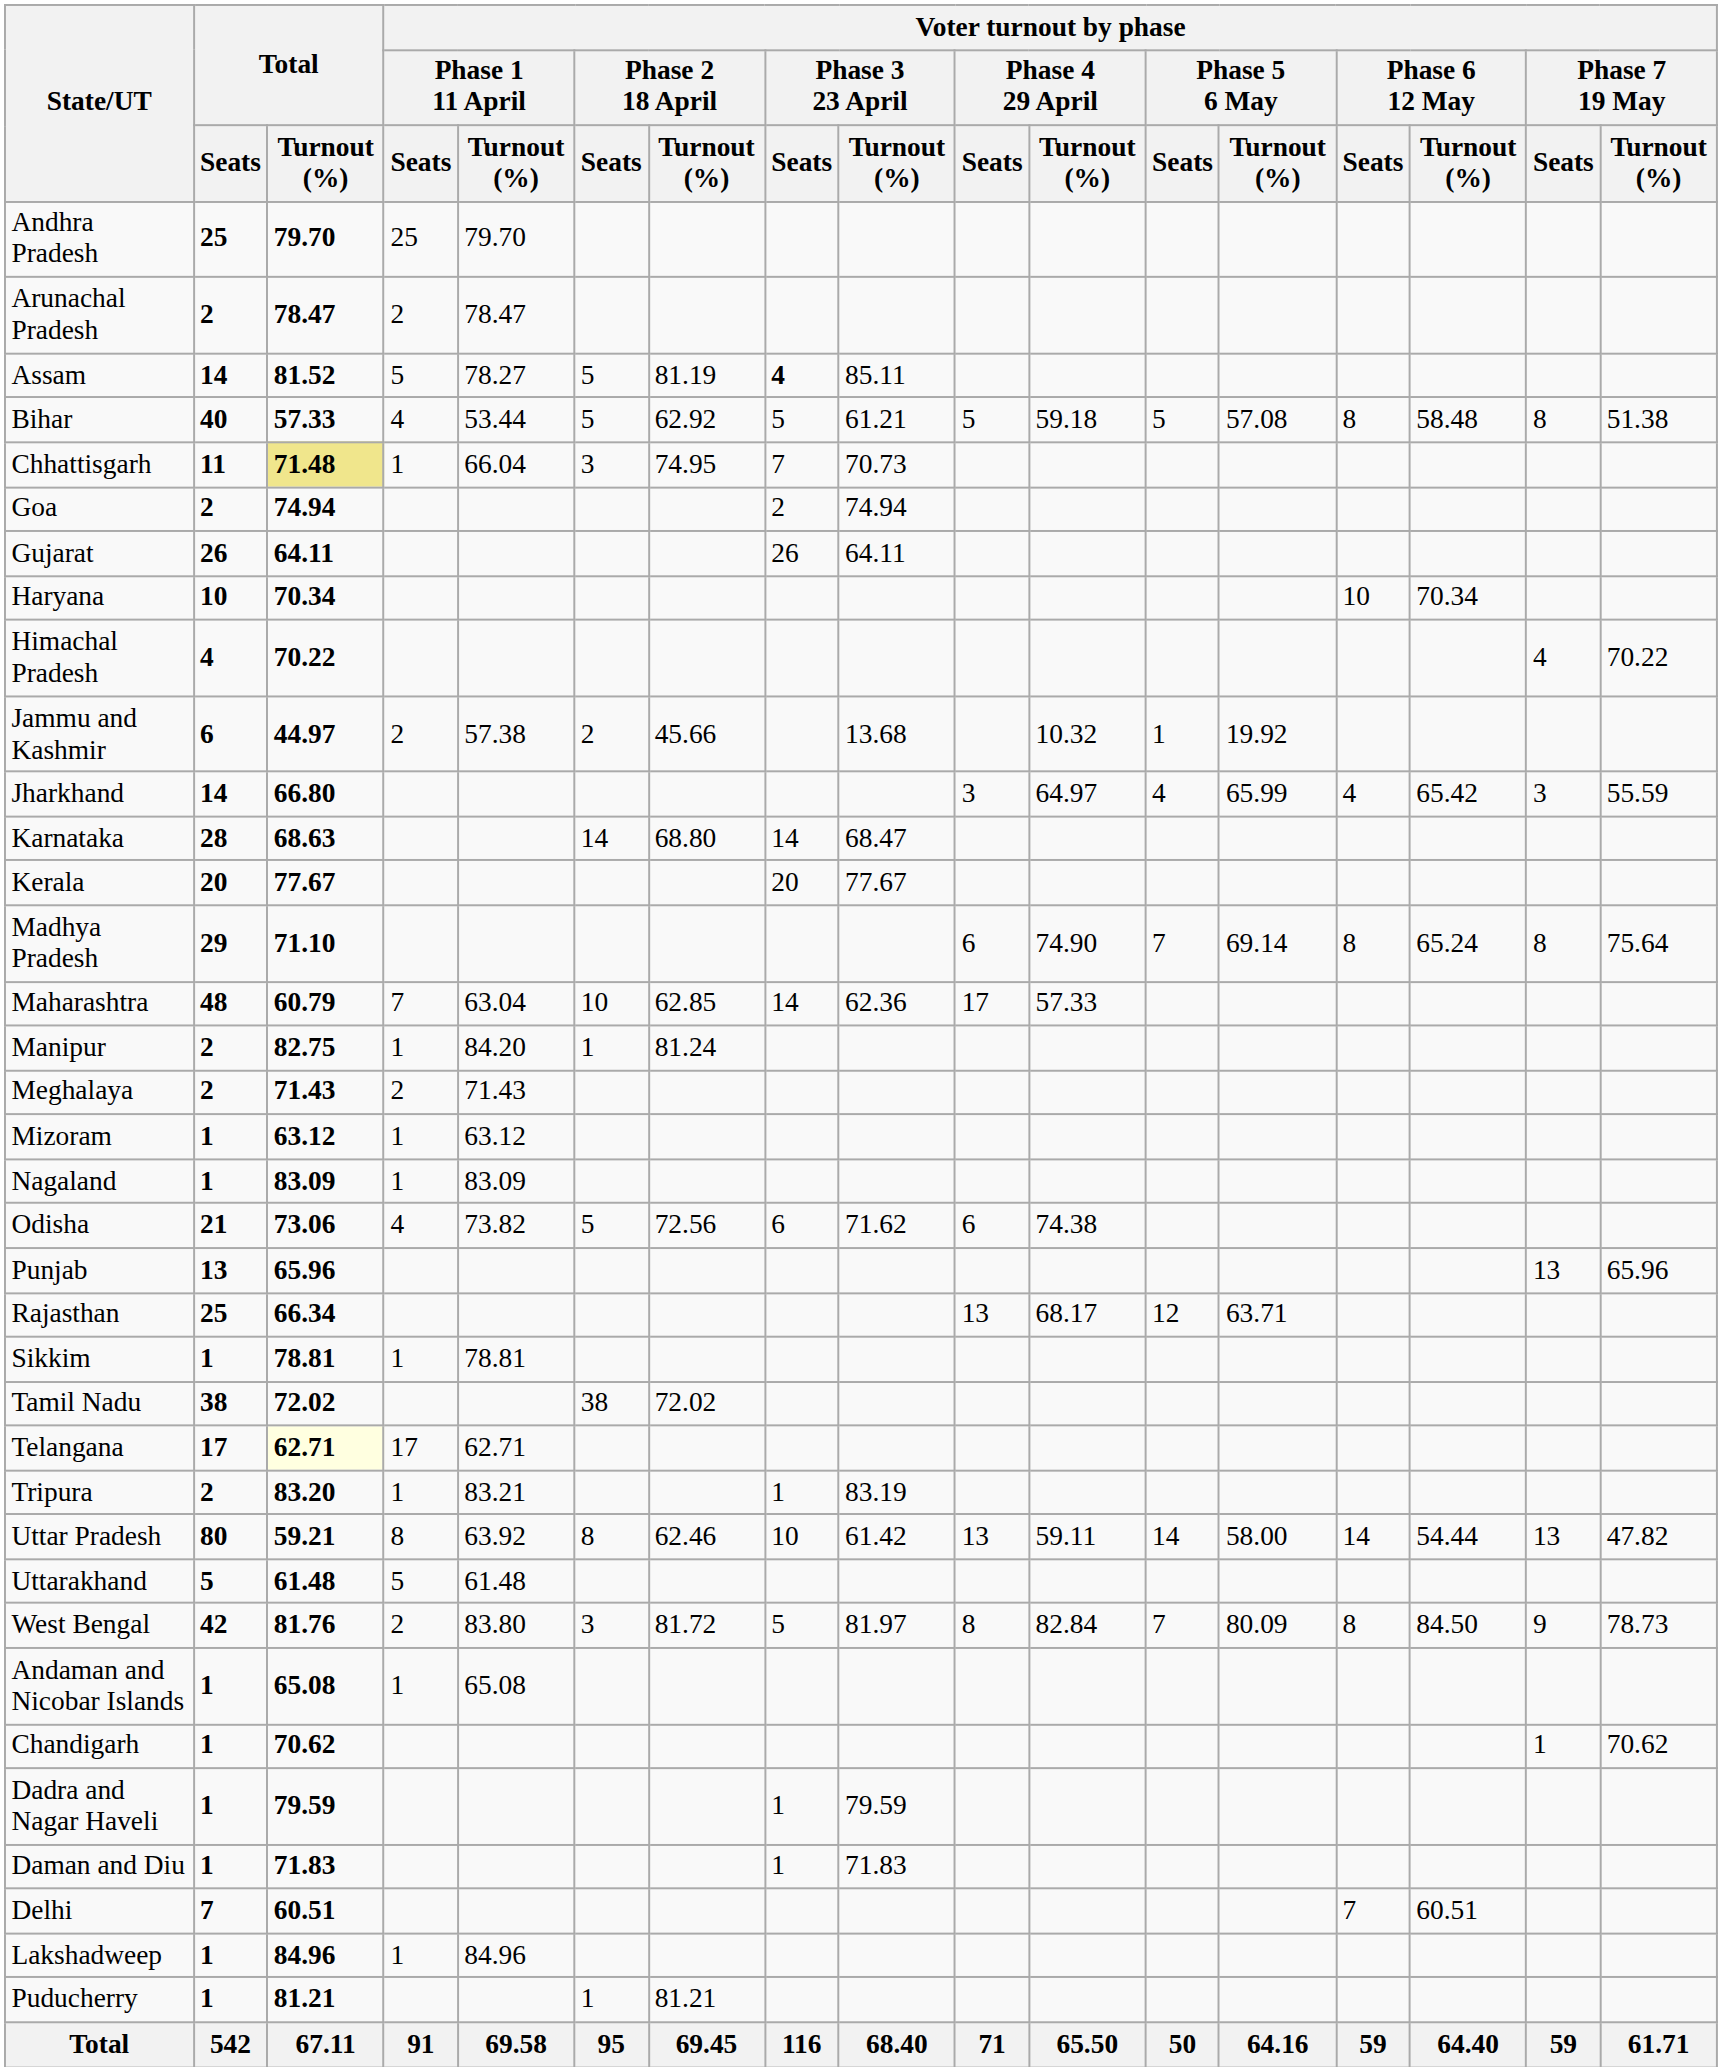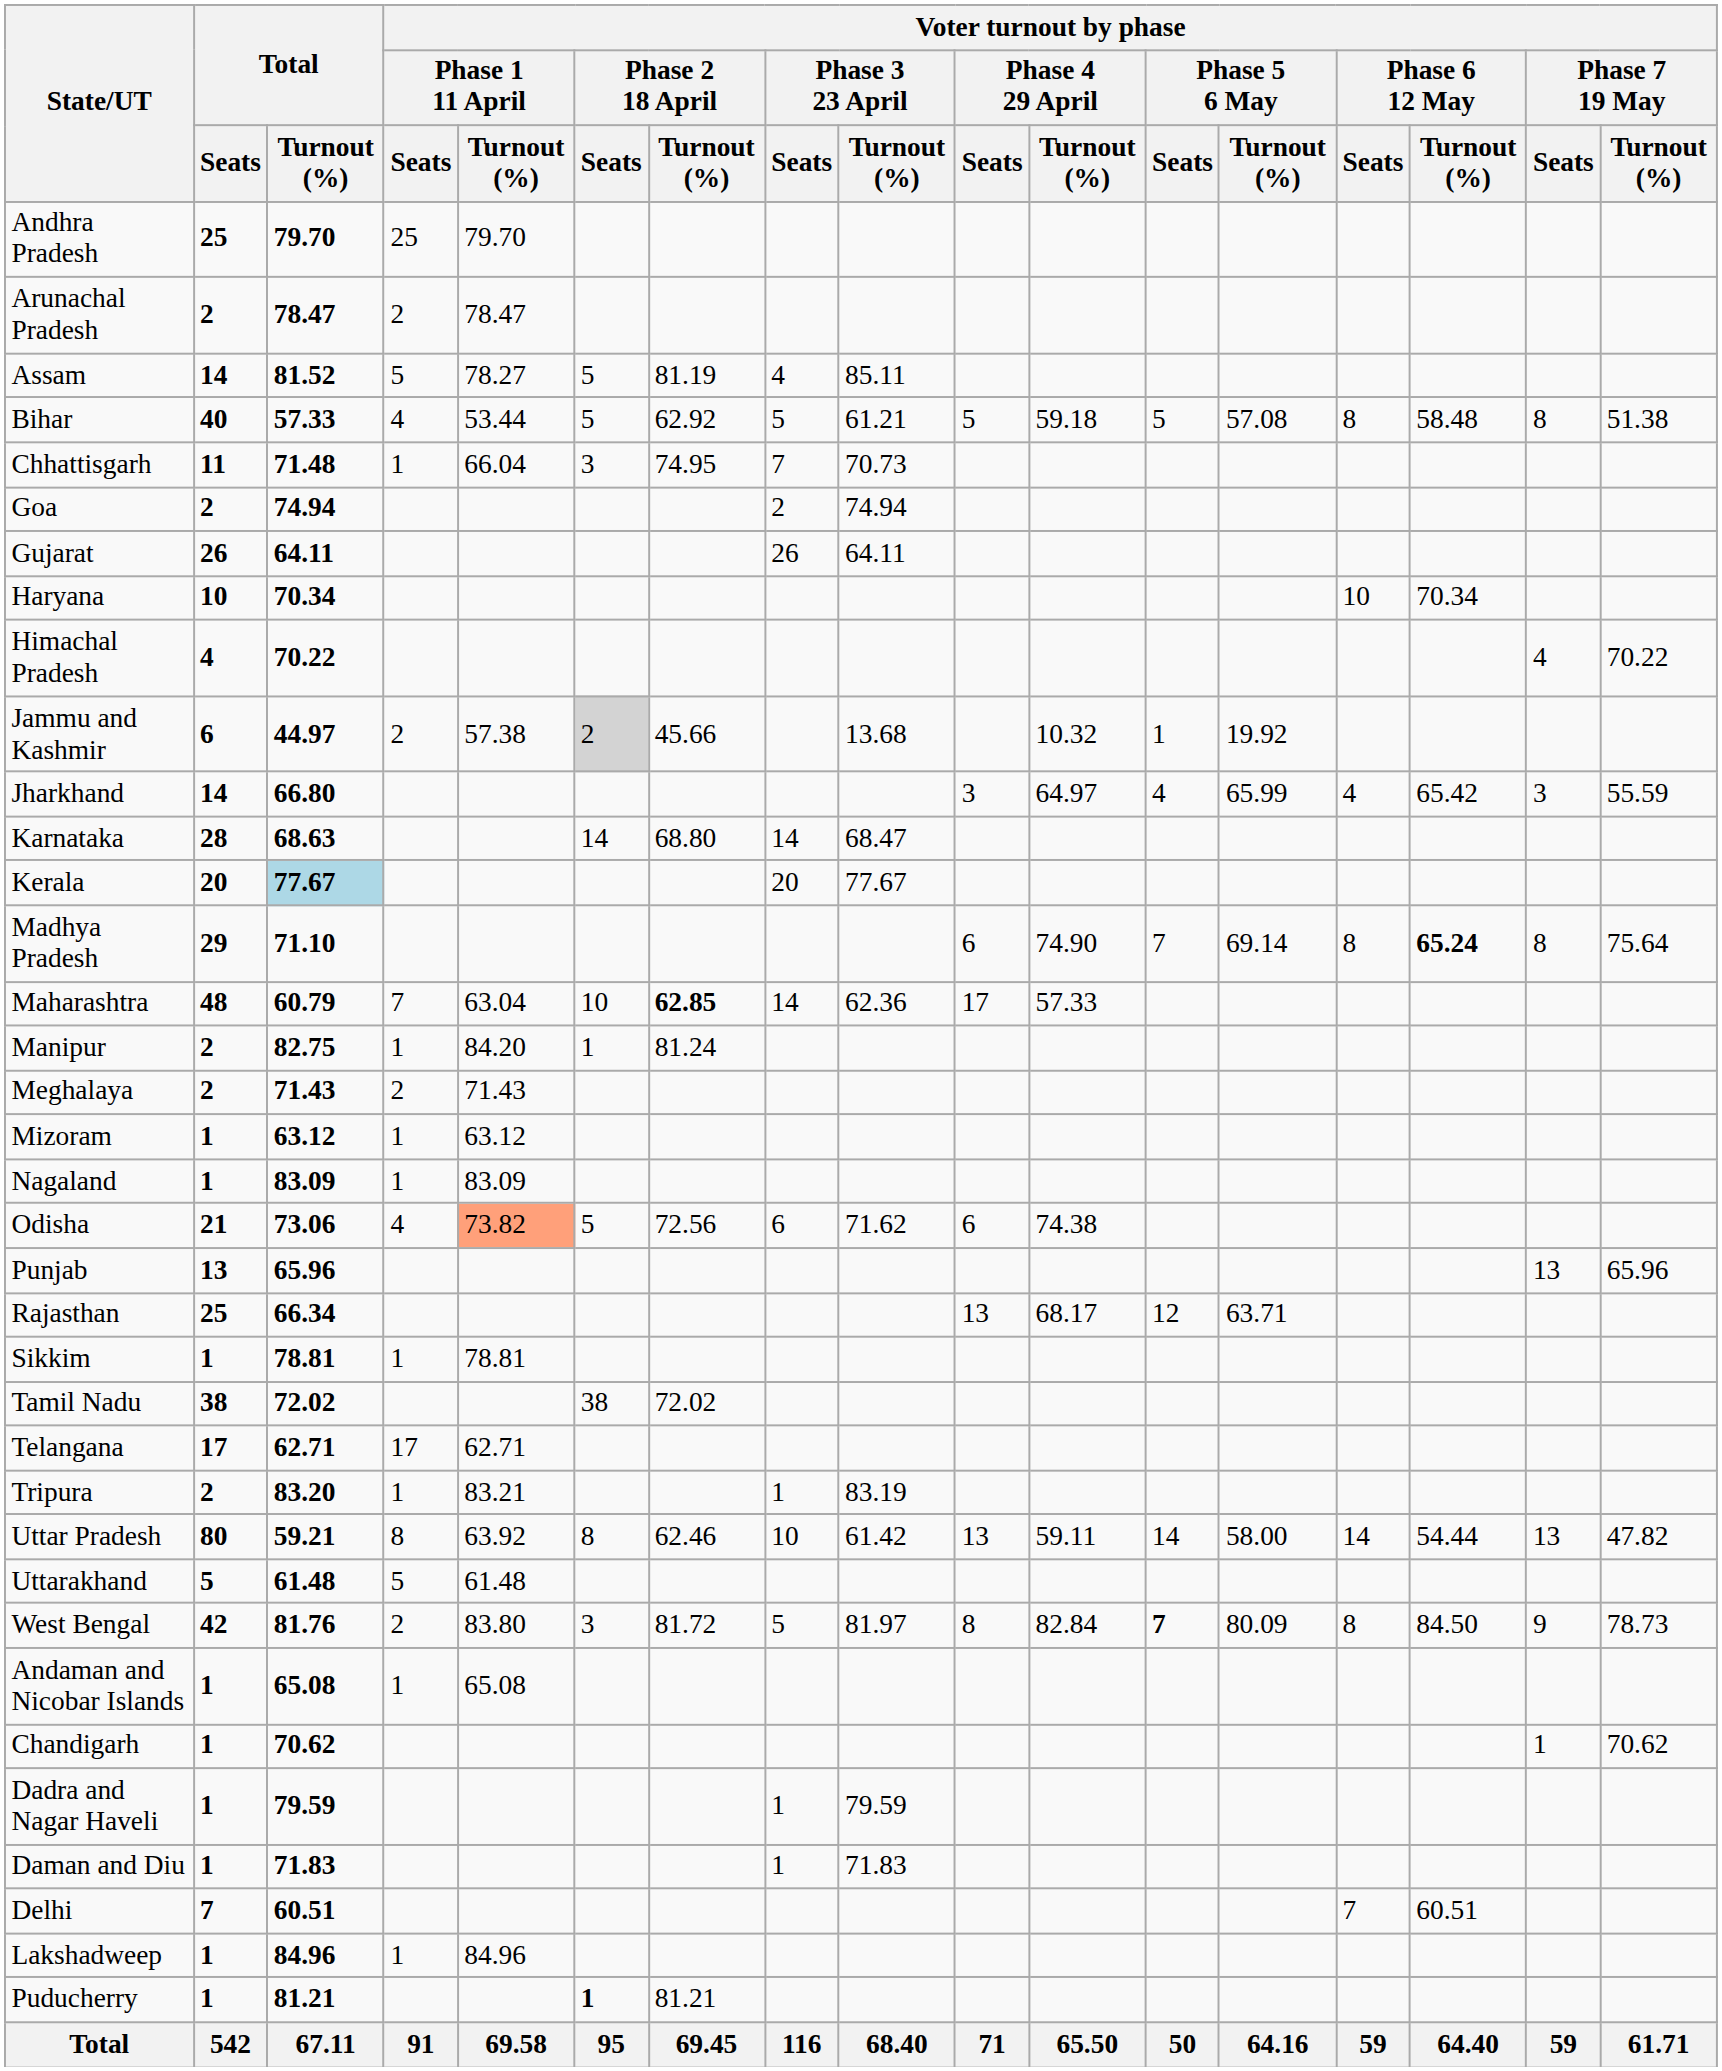(778, 374) bold -> (778, 374) normal
(305, 463) khaki background -> (305, 463) no background
(588, 733) no background -> (588, 733) lightgrey background
(305, 882) no background -> (305, 882) lightblue background
(1447, 942) normal -> (1447, 942) bold
(685, 1002) normal -> (685, 1002) bold
(495, 1225) no background -> (495, 1225) lightsalmon background
(305, 1447) lightyellow background -> (305, 1447) no background
(1159, 1625) normal -> (1159, 1625) bold
(588, 1999) normal -> (588, 1999) bold
